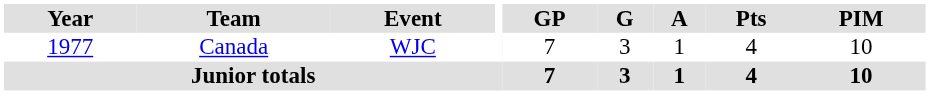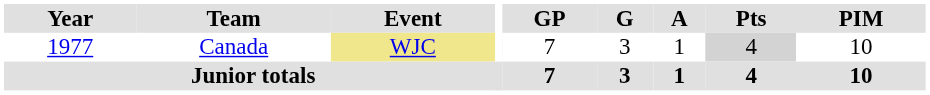(413, 46) no background -> (413, 46) khaki background
(751, 46) no background -> (751, 46) lightgrey background
